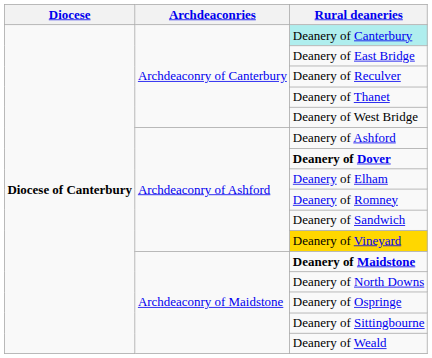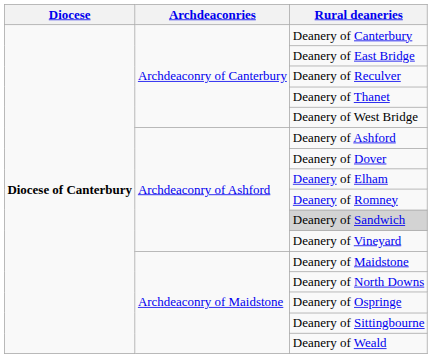(353, 35) paleturquoise background -> (353, 35) no background
(342, 158) bold -> (340, 158) normal
(349, 220) no background -> (349, 220) lightgrey background
(347, 240) gold background -> (347, 240) no background
(354, 261) bold -> (351, 261) normal
